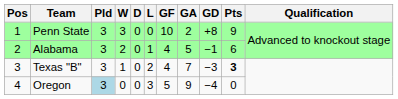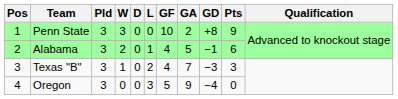(233, 67) bold -> (233, 67) normal
(103, 85) lightblue background -> (103, 85) no background
